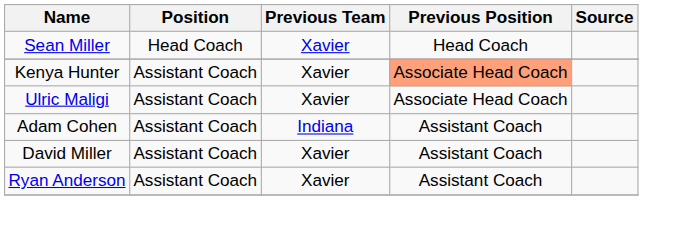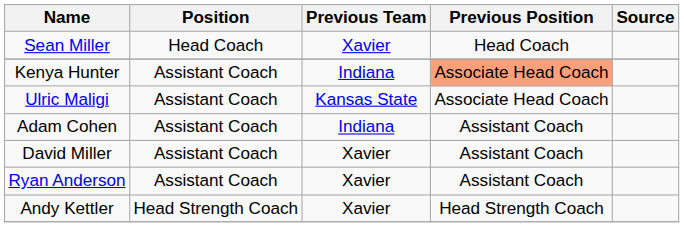(325, 72) Xavier -> (366, 72) Indiana
(325, 99) Xavier -> (366, 99) Kansas State
+ row: (67, 208)
